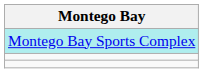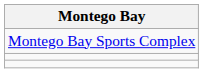(102, 41) paleturquoise background -> (102, 41) no background
